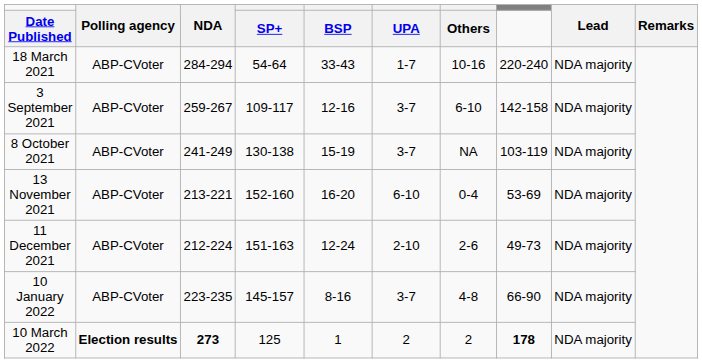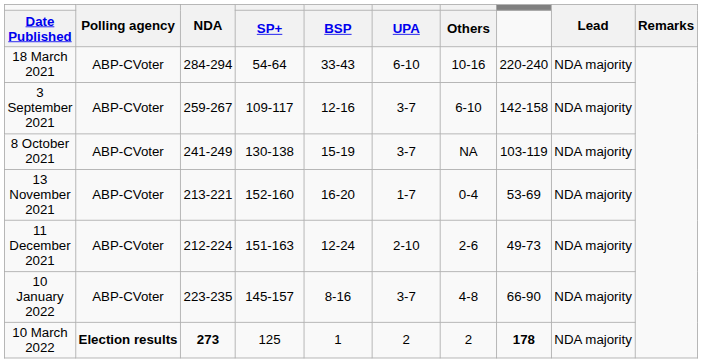(406, 64) 1-7 -> (406, 64) 6-10
(406, 195) 6-10 -> (406, 195) 1-7
